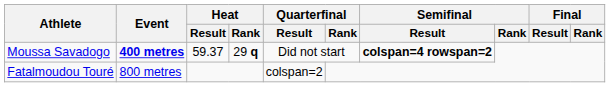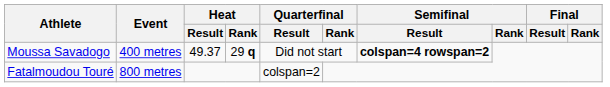(152, 53) bold -> (151, 53) normal
(208, 53) 59.37 -> (205, 53) 49.37
